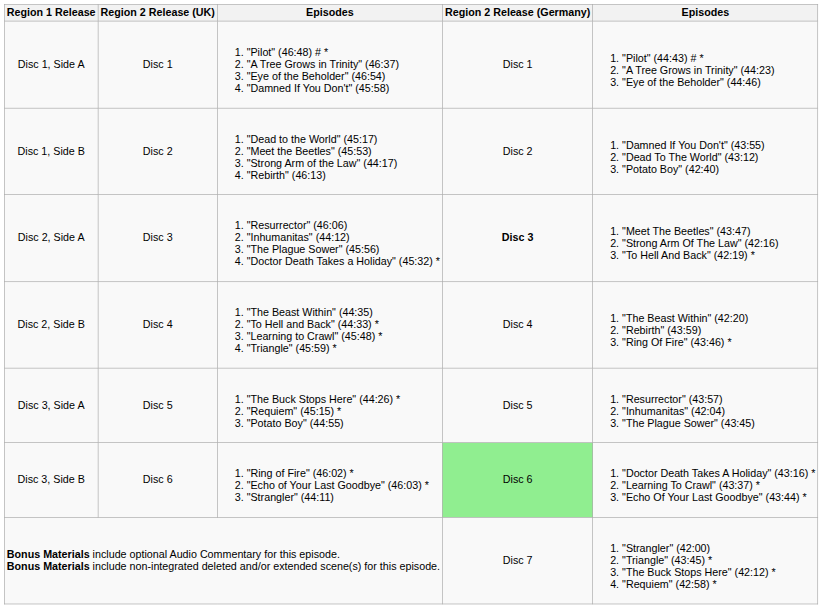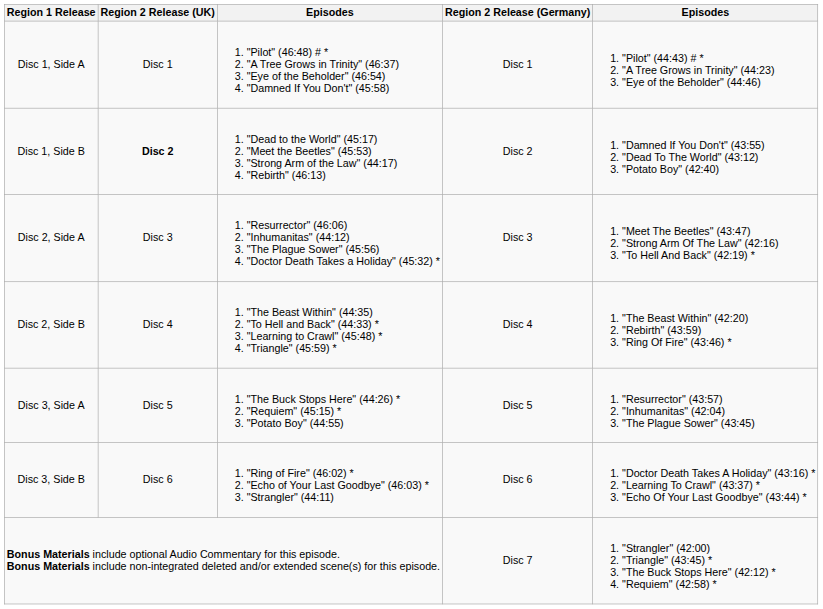(158, 151) normal -> (158, 151) bold
(518, 238) bold -> (518, 238) normal
(518, 480) lightgreen background -> (518, 480) no background
